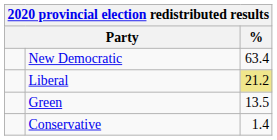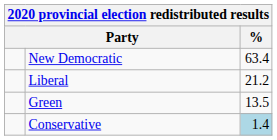(257, 80) khaki background -> (257, 80) no background
(260, 124) no background -> (260, 124) lightblue background
